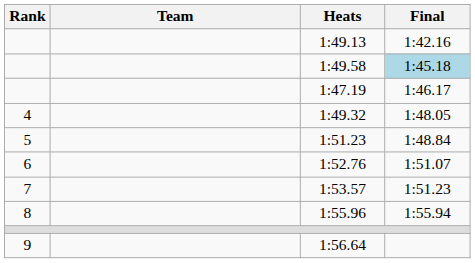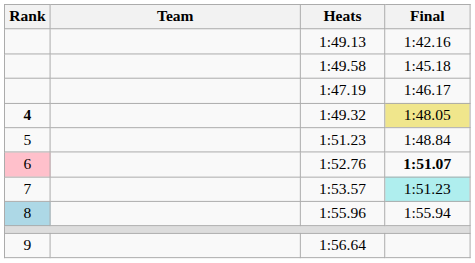(427, 66) lightblue background -> (427, 66) no background
(27, 115) normal -> (27, 115) bold
(427, 115) no background -> (427, 115) khaki background
(27, 164) no background -> (27, 164) pink background
(427, 164) normal -> (427, 164) bold
(427, 189) no background -> (427, 189) paleturquoise background
(27, 213) no background -> (27, 213) lightblue background
